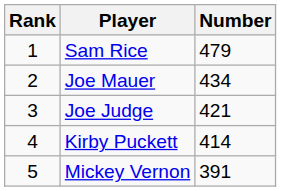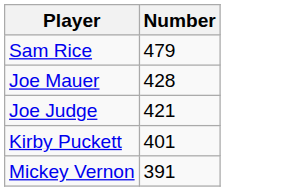- column: (32, 20)
(215, 81) 434 -> (159, 81) 428
(215, 141) 414 -> (159, 141) 401
